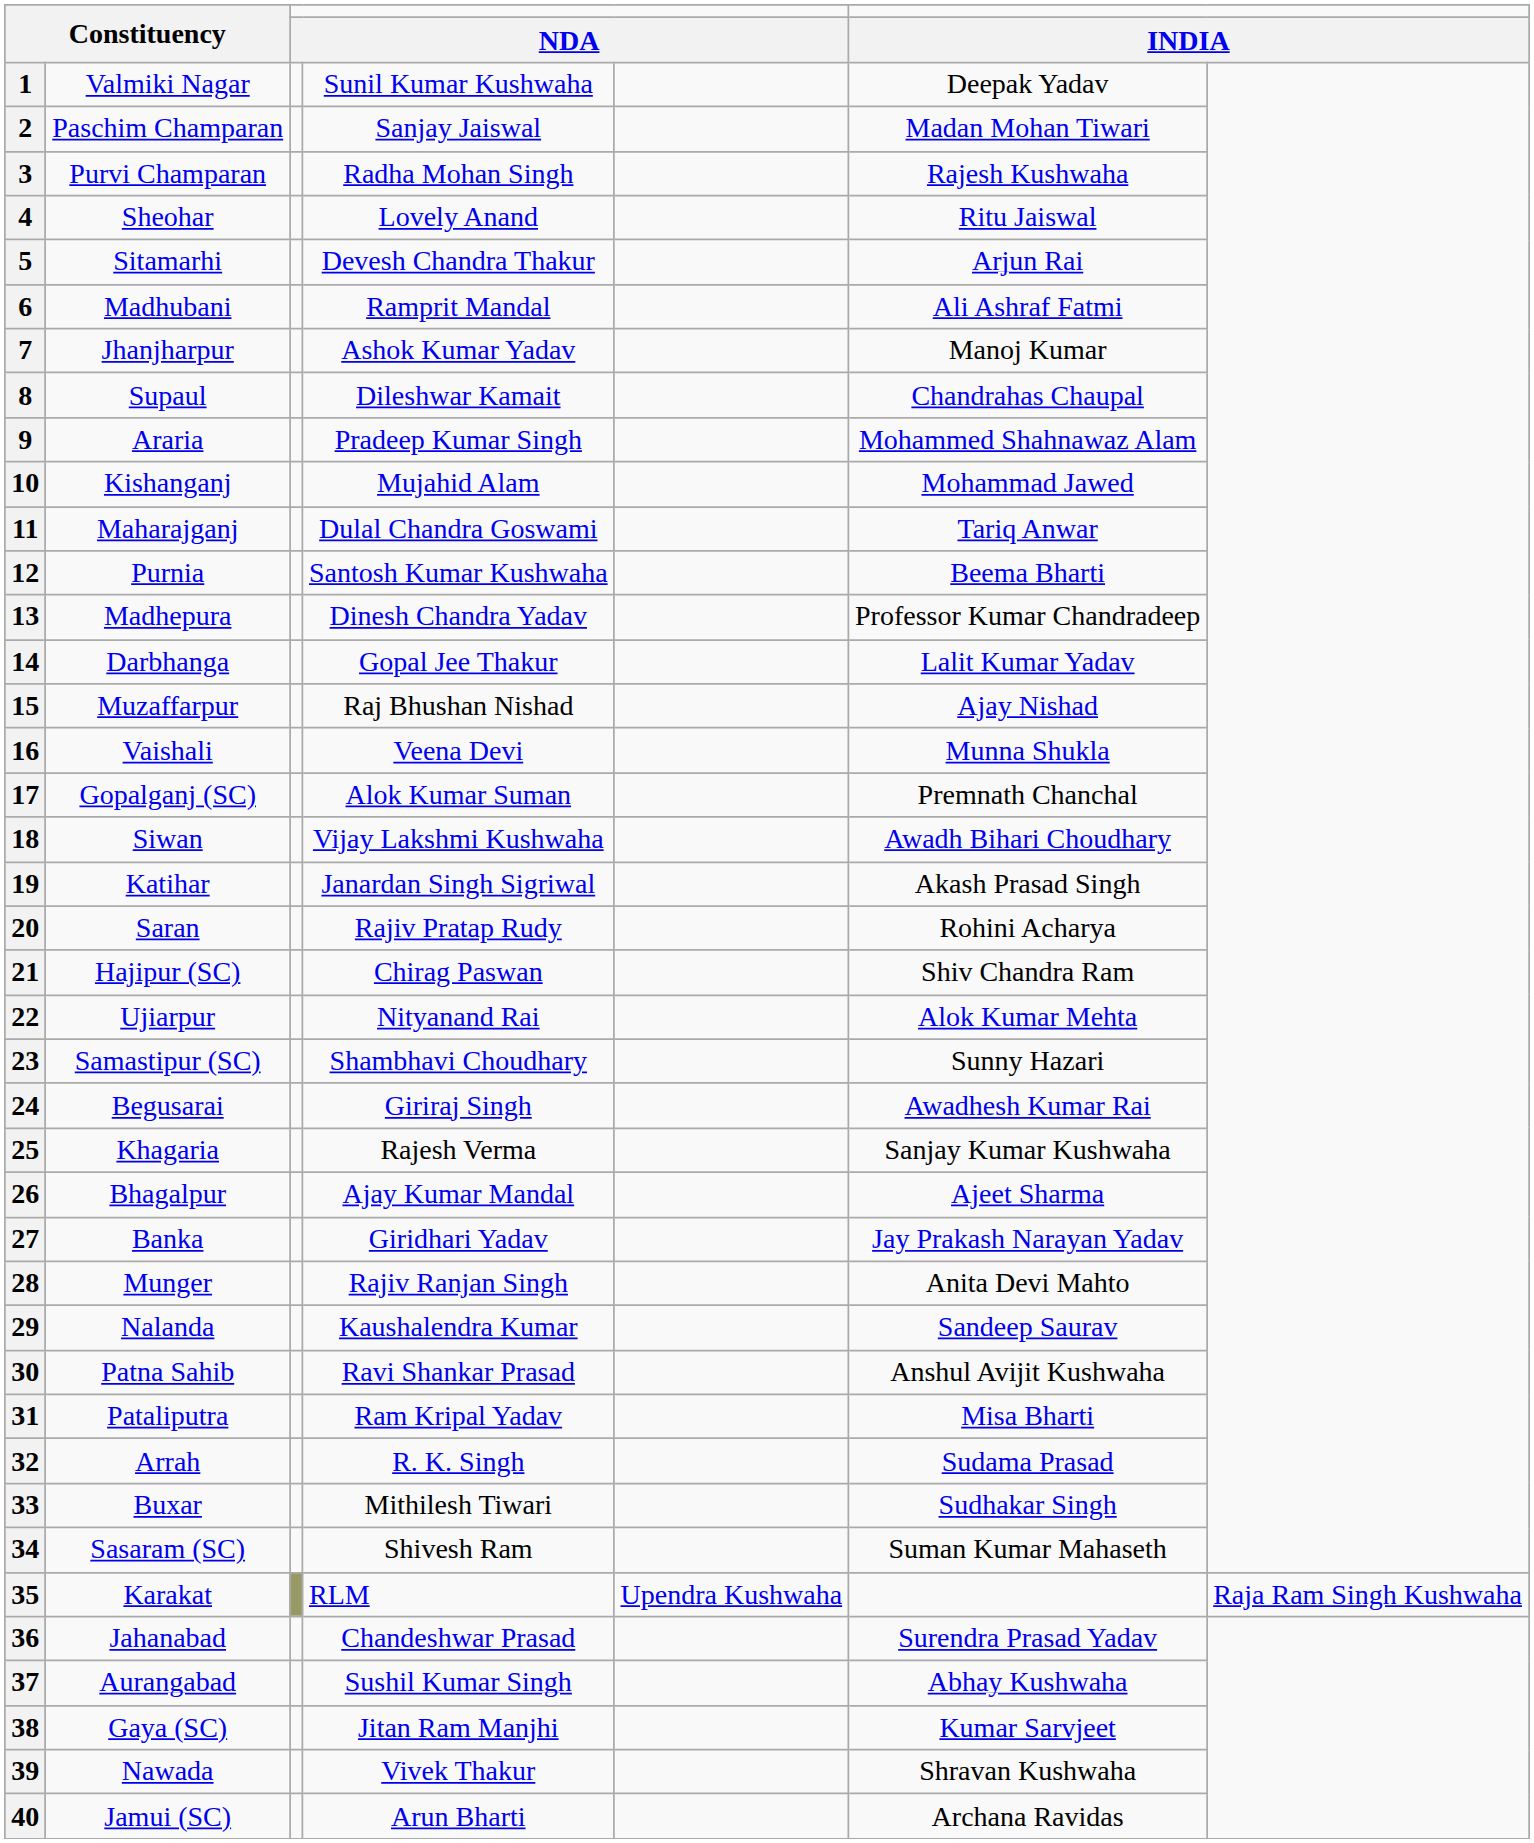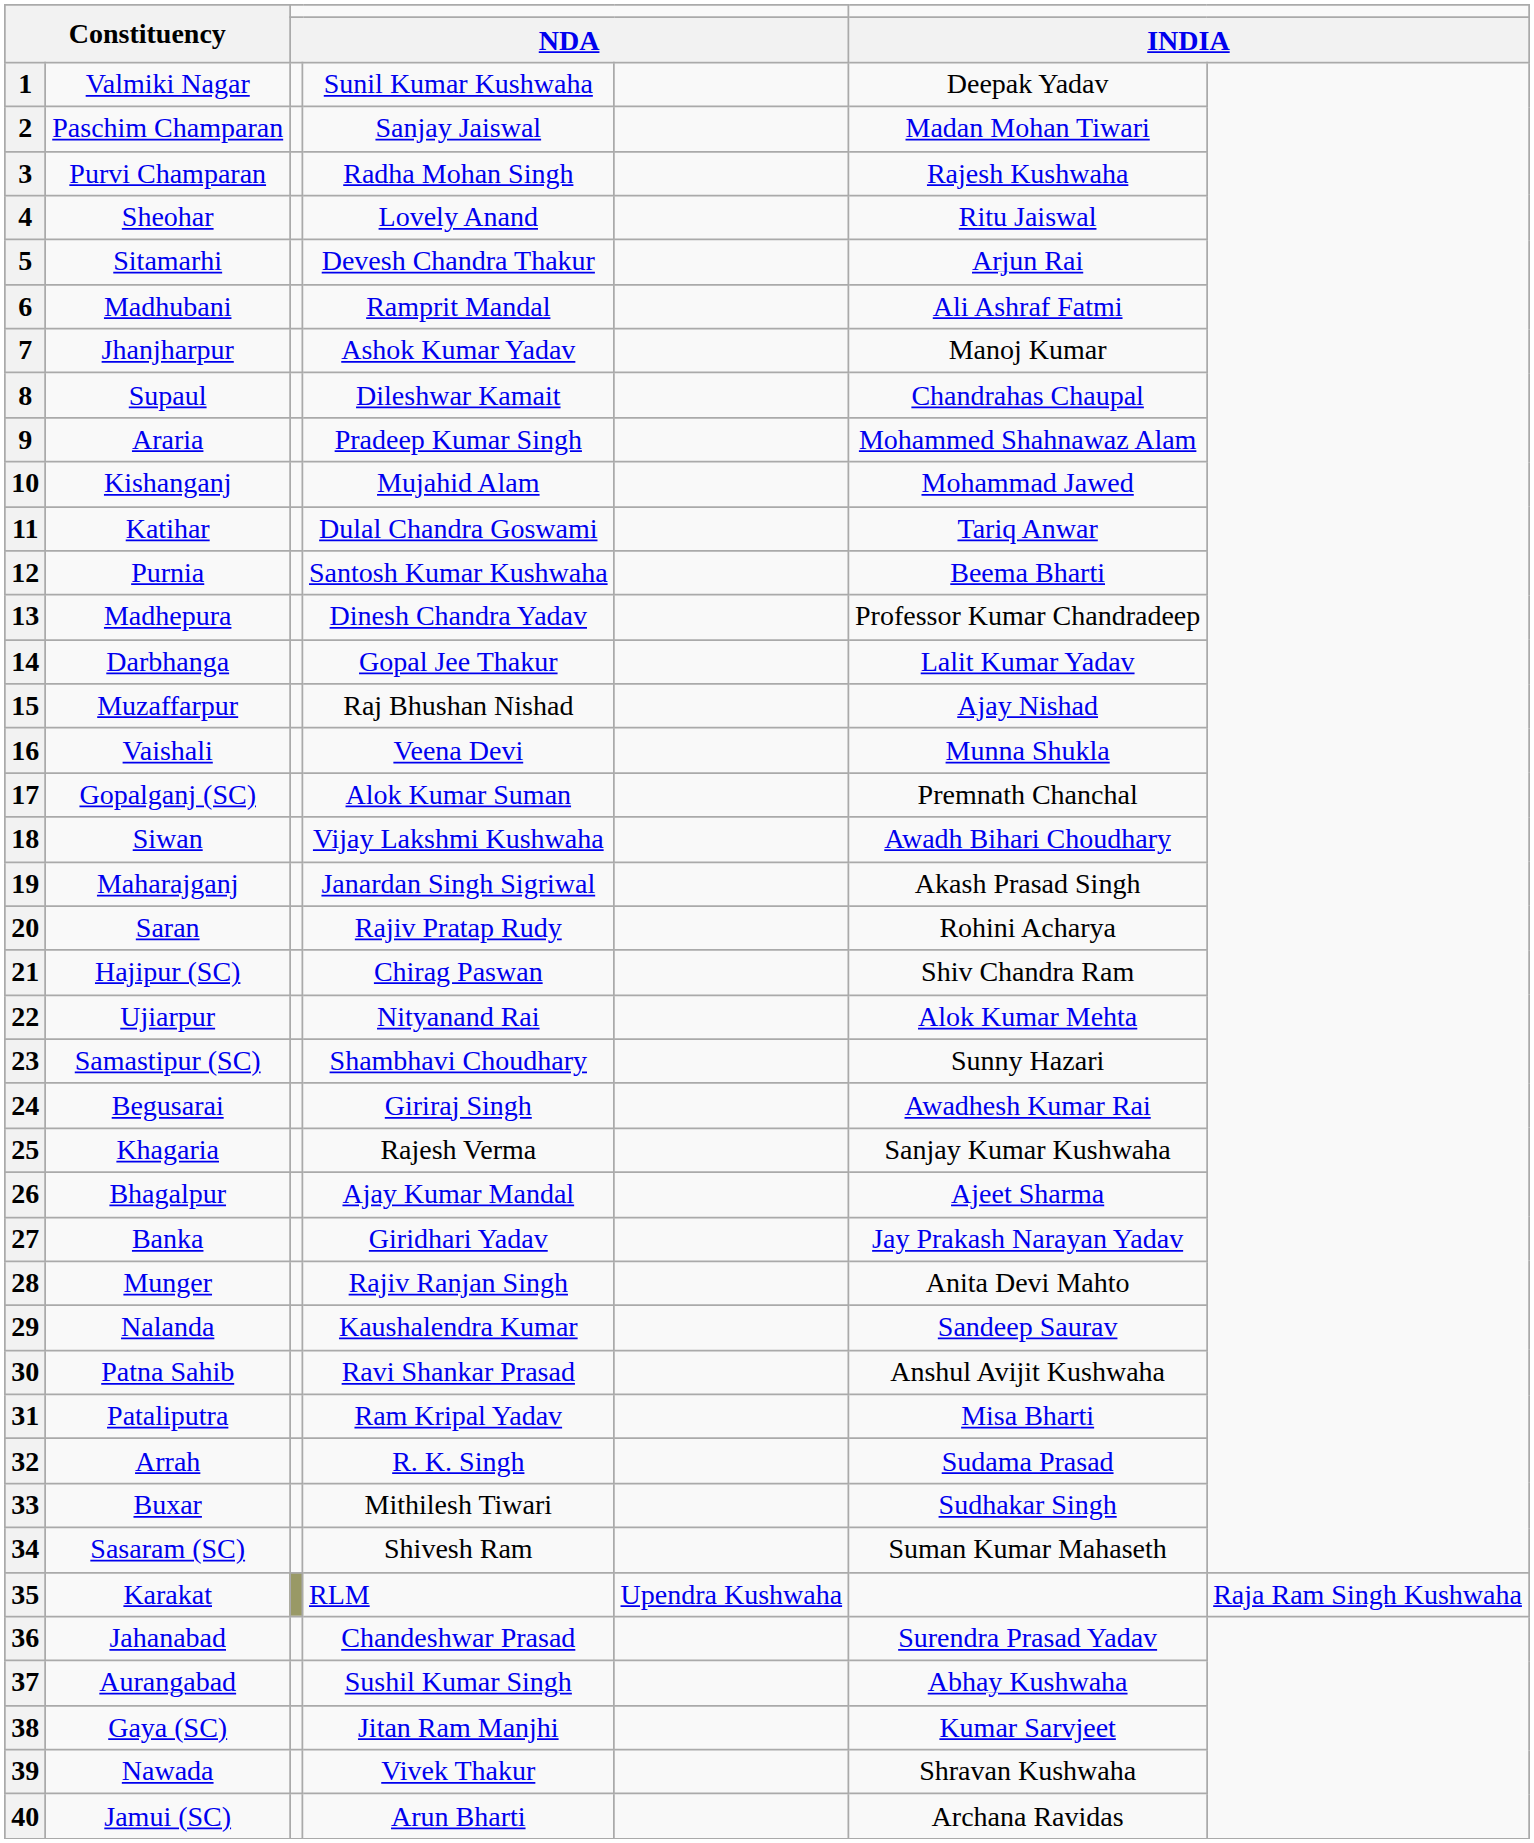(168, 528) Maharajganj -> (168, 528) Katihar
(168, 883) Katihar -> (168, 883) Maharajganj
